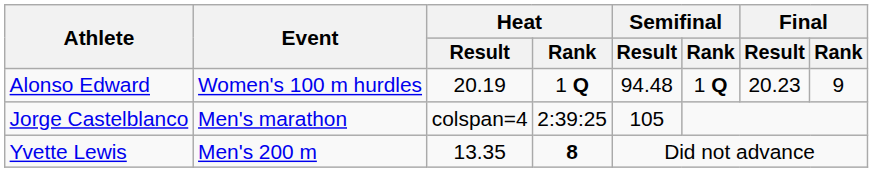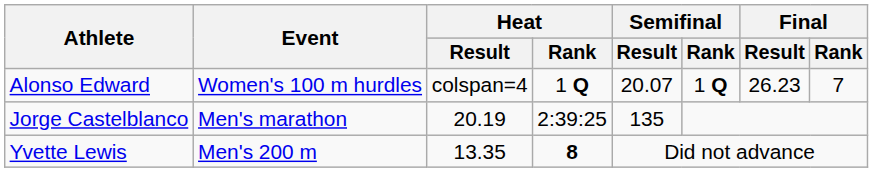(480, 86) 20.19 -> (480, 86) colspan=4
(647, 86) 94.48 -> (647, 86) 20.07
(775, 86) 20.23 -> (775, 86) 26.23
(838, 86) 9 -> (838, 86) 7
(480, 119) colspan=4 -> (480, 119) 20.19
(647, 119) 105 -> (647, 119) 135
